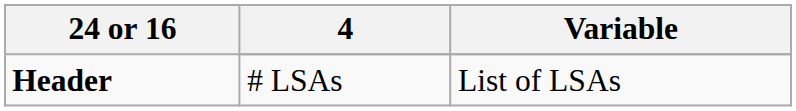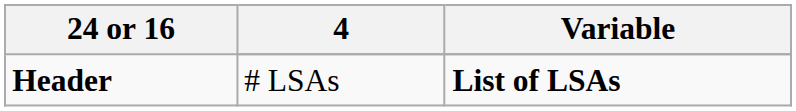(539, 79) normal -> (536, 79) bold
